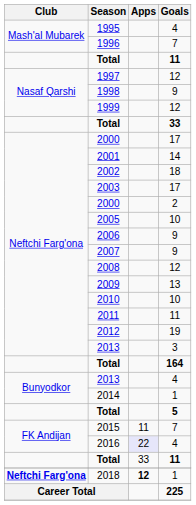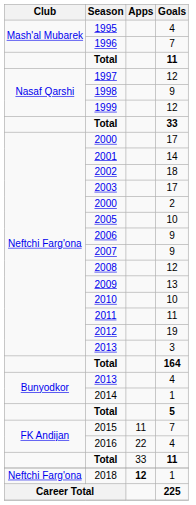(144, 444) lavender background -> (141, 444) no background
(46, 476) bold -> (45, 476) normal
